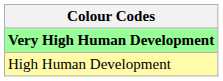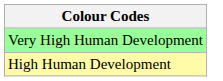(111, 40) bold -> (105, 40) normal
